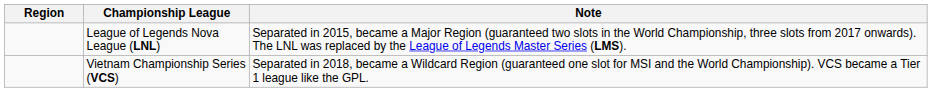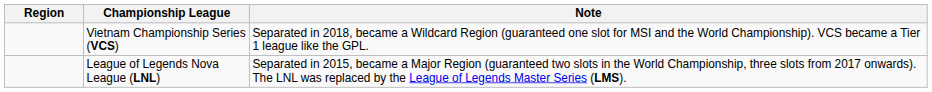rows swapped: (153, 39) <-> (166, 71)
